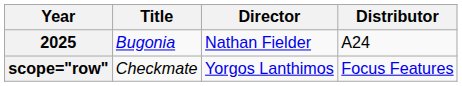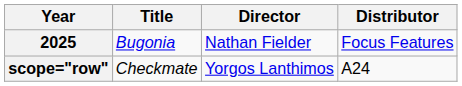(356, 42) A24 -> (397, 42) Focus Features
(397, 68) Focus Features -> (356, 68) A24
